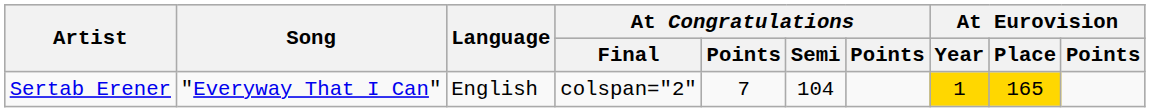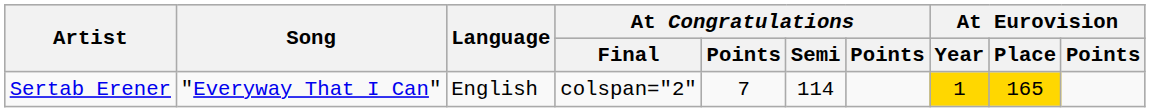(816, 89) 104 -> (816, 89) 114
